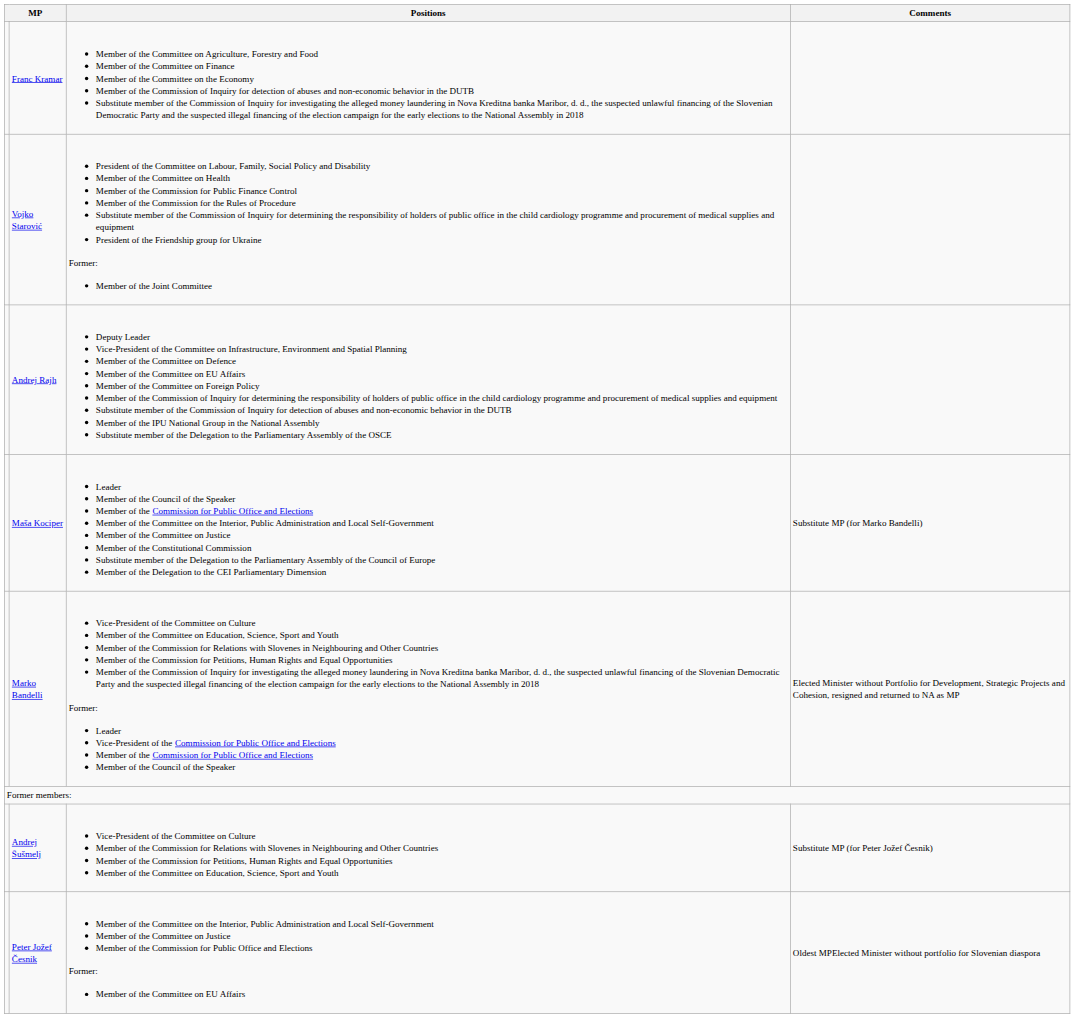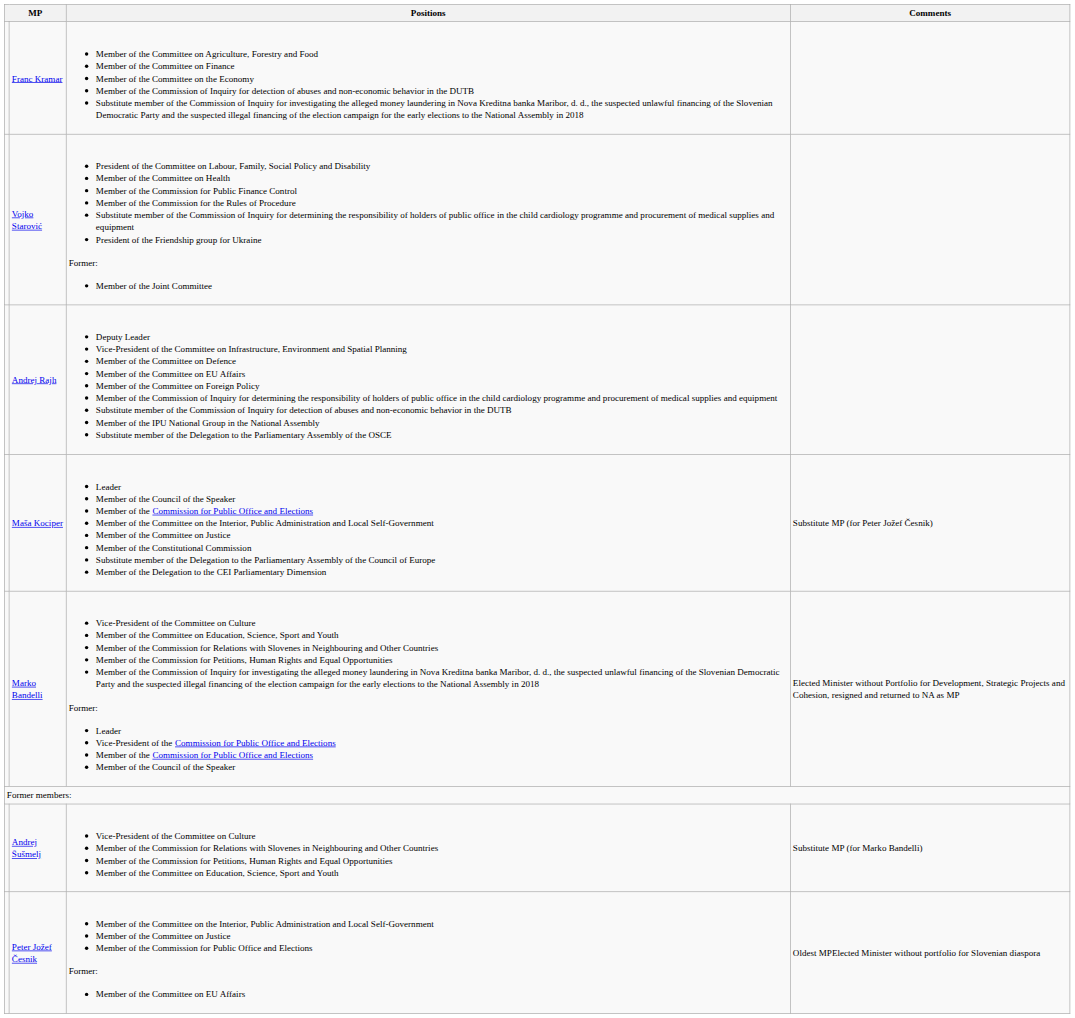(858, 523) Substitute MP (for Marko Bandelli) -> (863, 523) Substitute MP (for Peter Jožef Česnik)
(863, 848) Substitute MP (for Peter Jožef Česnik) -> (858, 848) Substitute MP (for Marko Bandelli)
